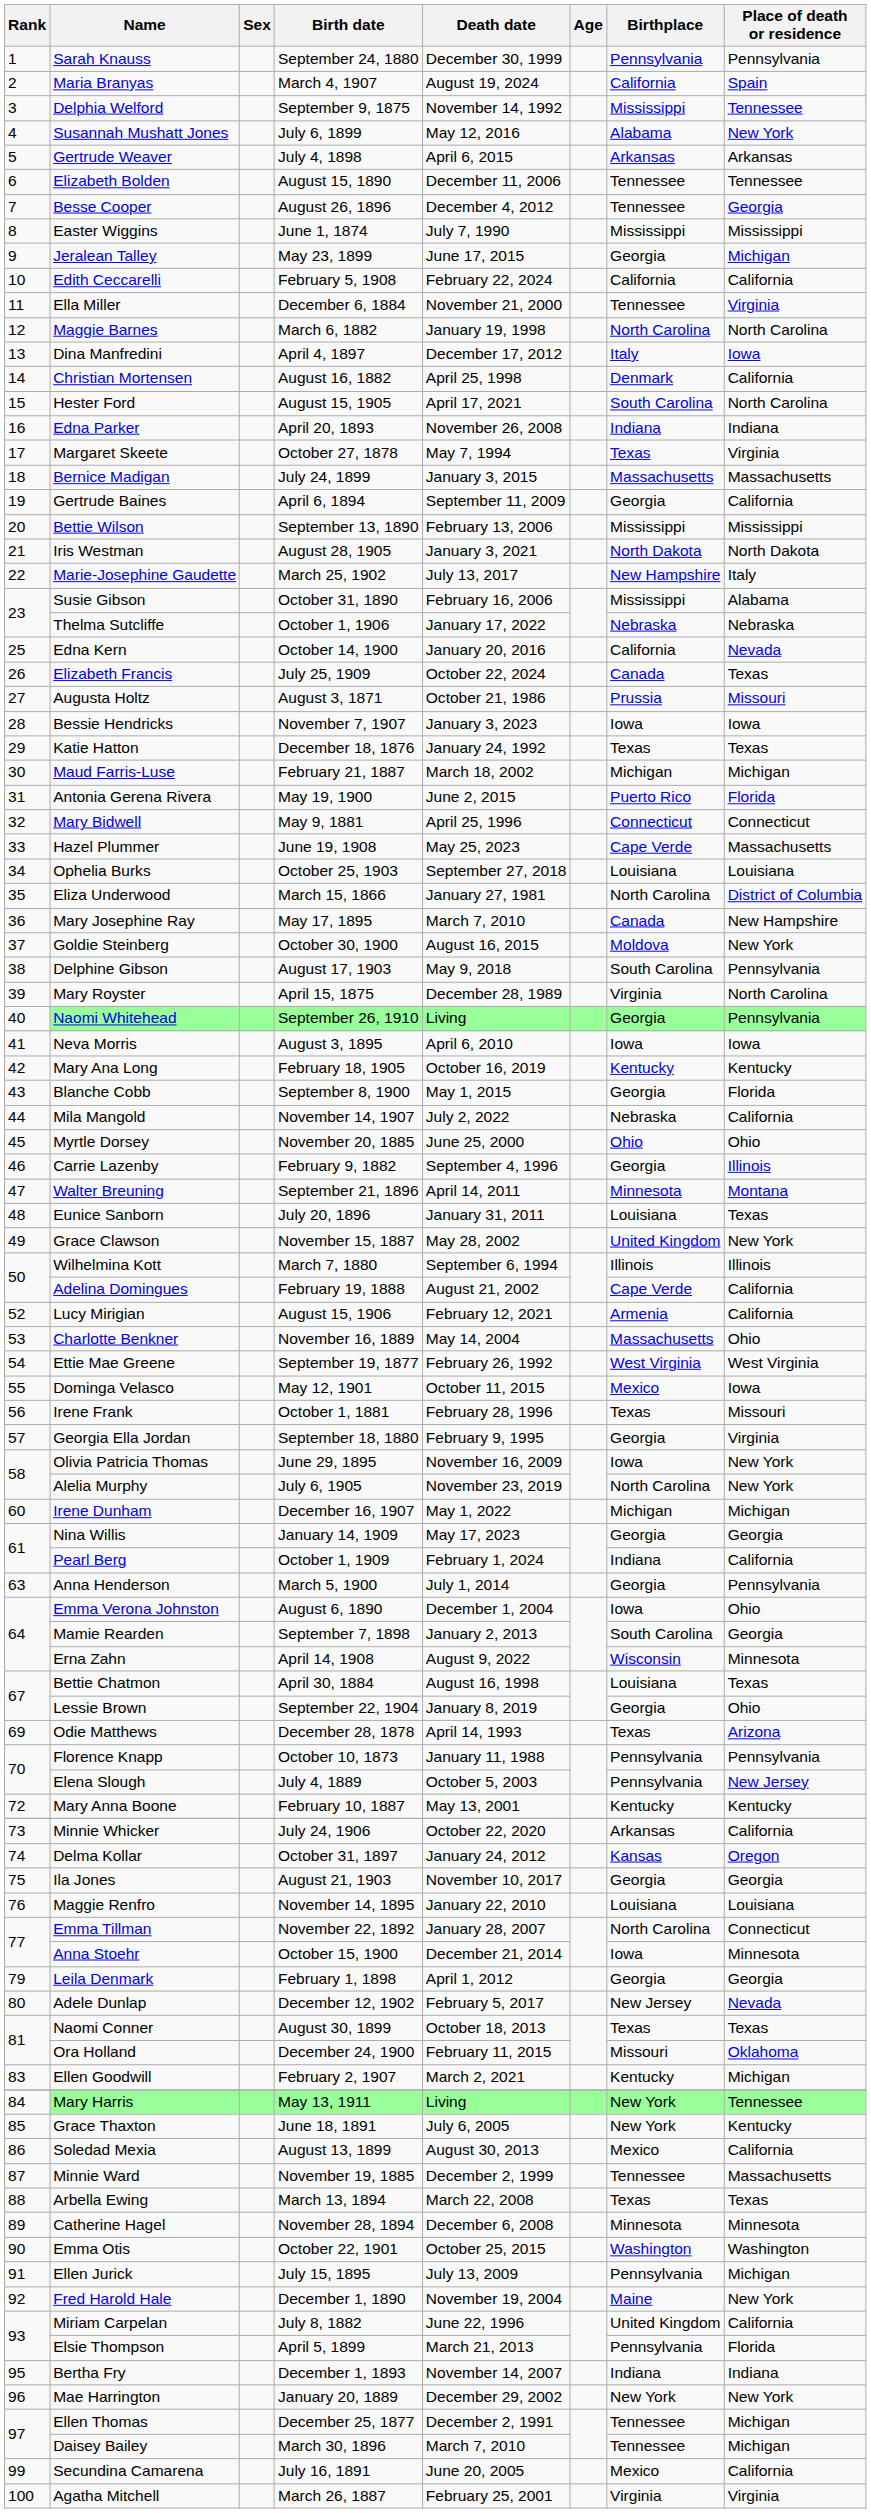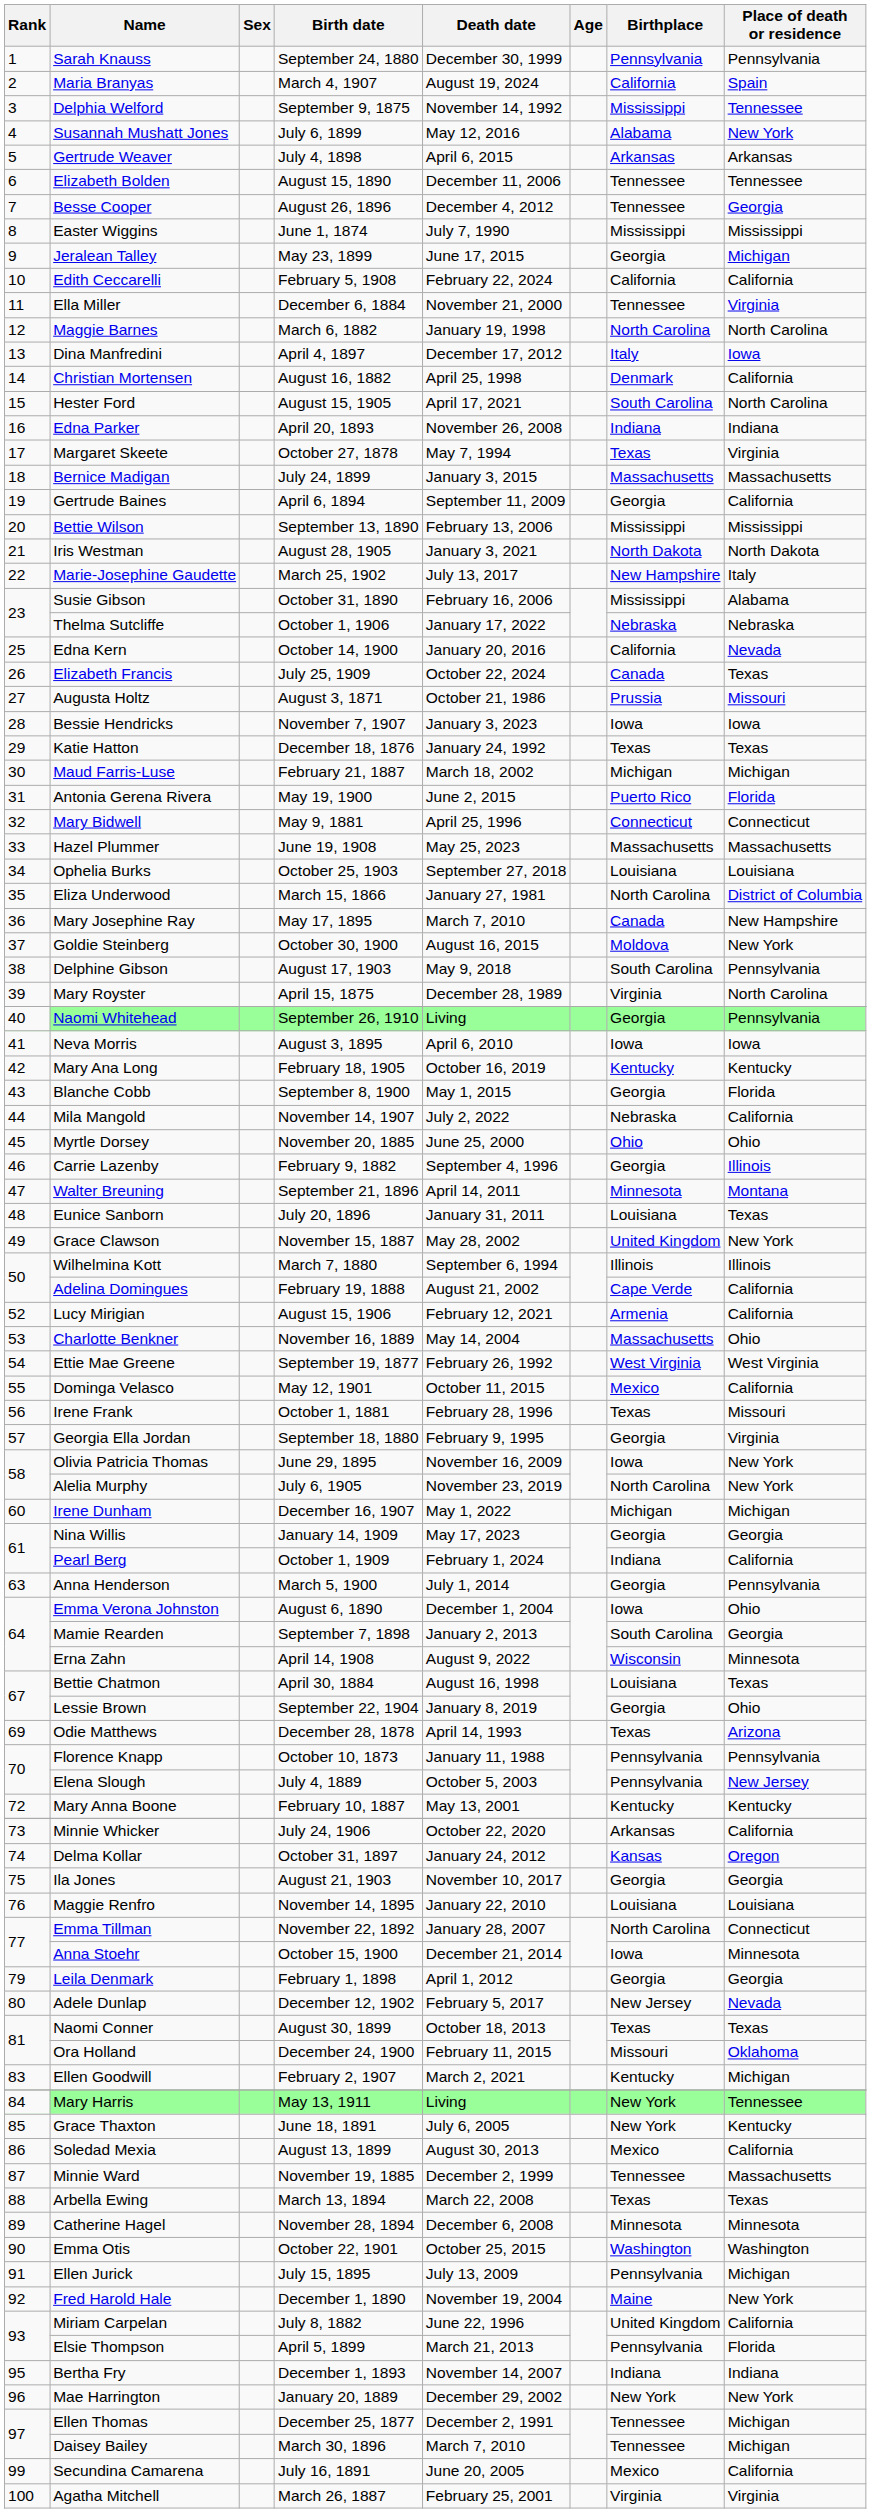(651, 846) Cape Verde -> (662, 846) Massachusetts
(744, 1388) Iowa -> (760, 1388) California
